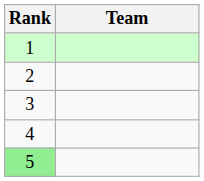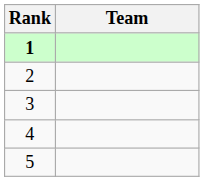(30, 47) normal -> (30, 47) bold
(30, 162) lightgreen background -> (30, 162) no background
